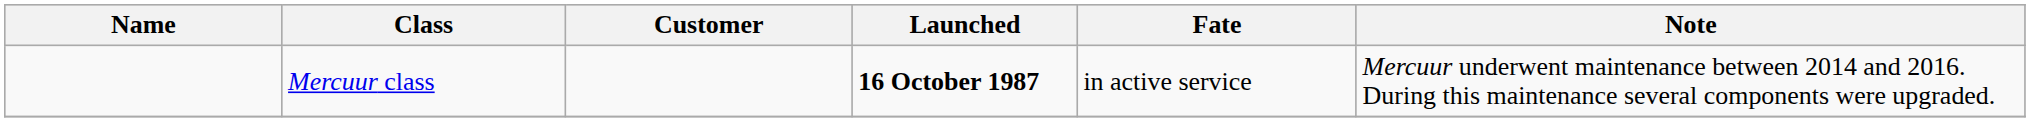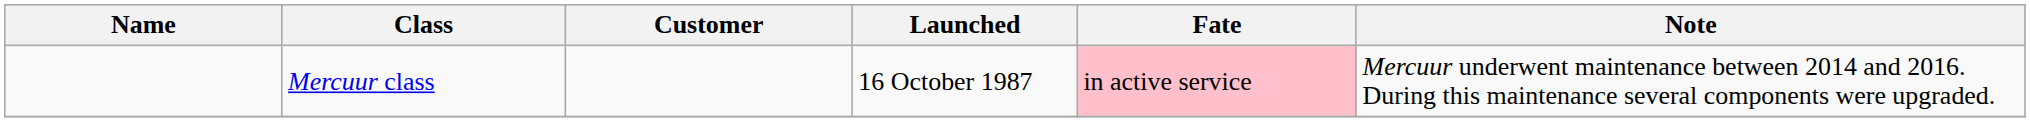(949, 80) bold -> (945, 80) normal
(1168, 80) no background -> (1168, 80) pink background
